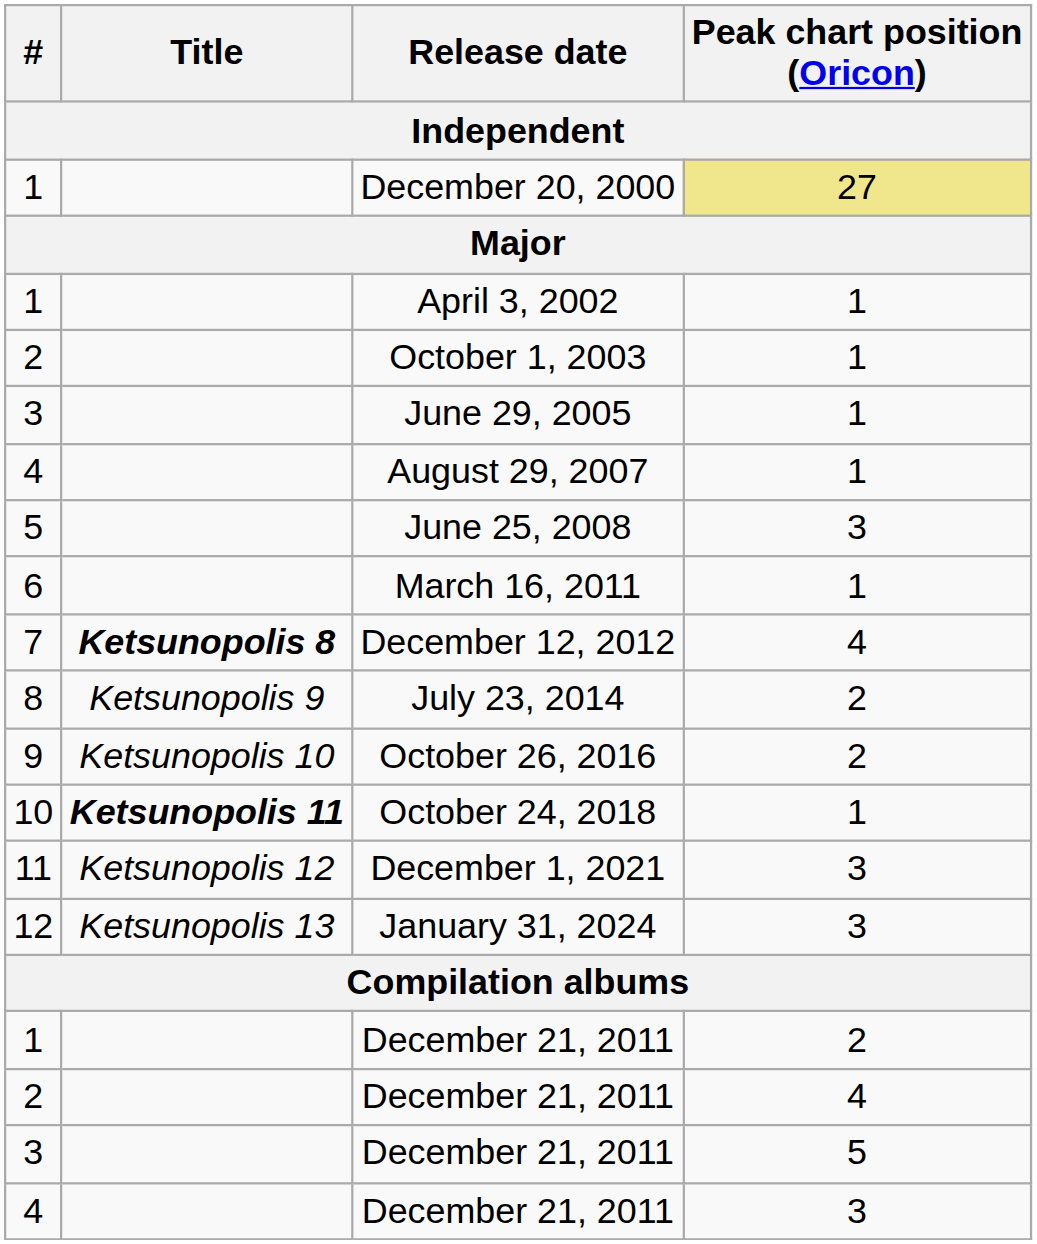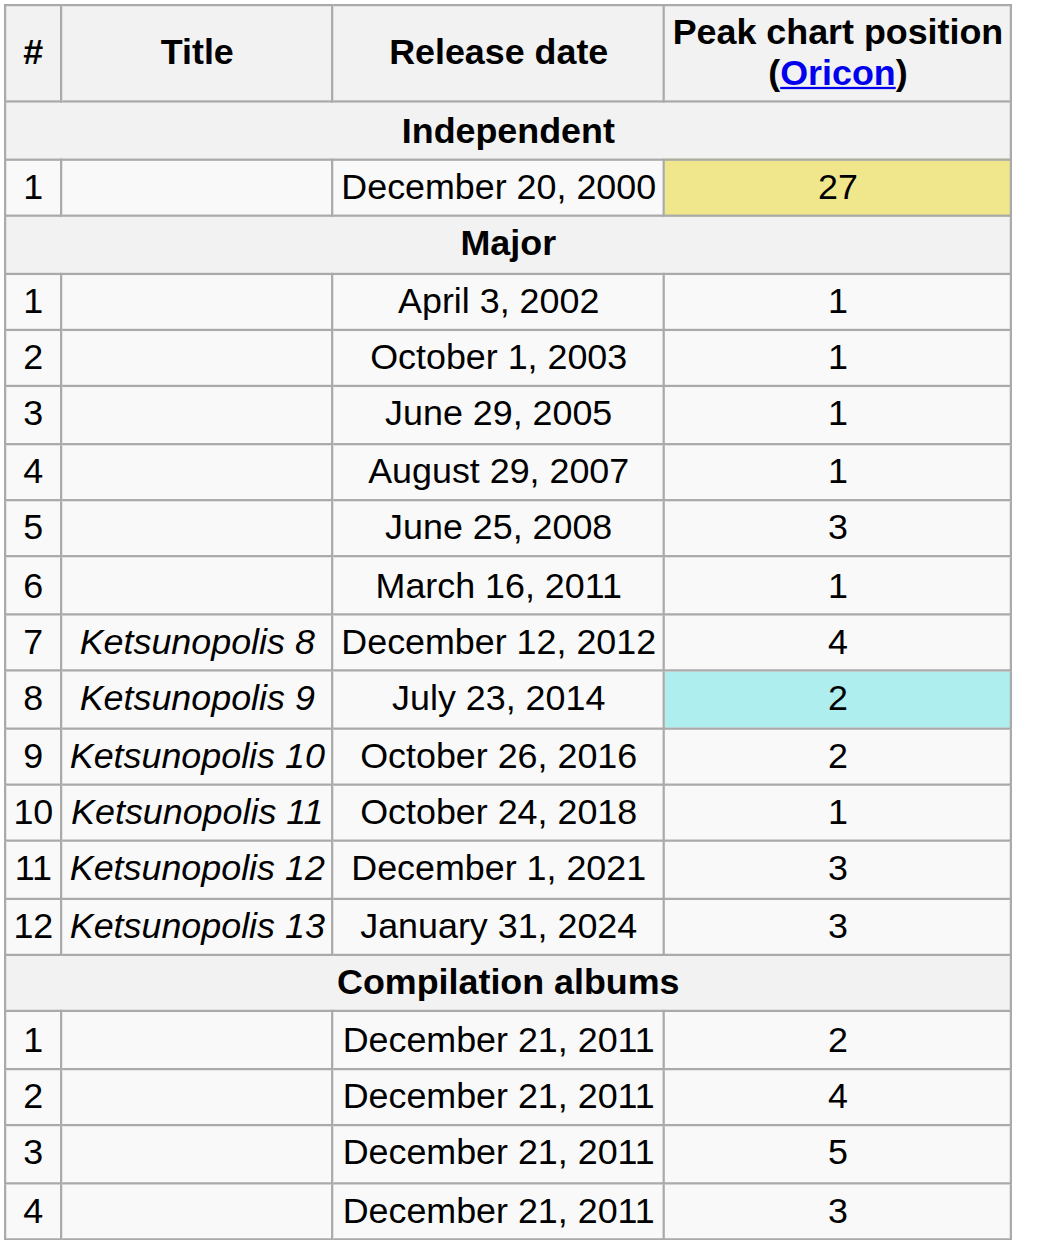(207, 641) bold -> (197, 641) normal
(857, 698) no background -> (838, 698) paleturquoise background
(207, 812) bold -> (197, 812) normal
